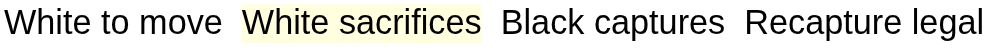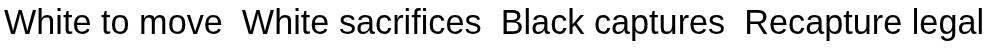(362, 23) lightyellow background -> (362, 23) no background
